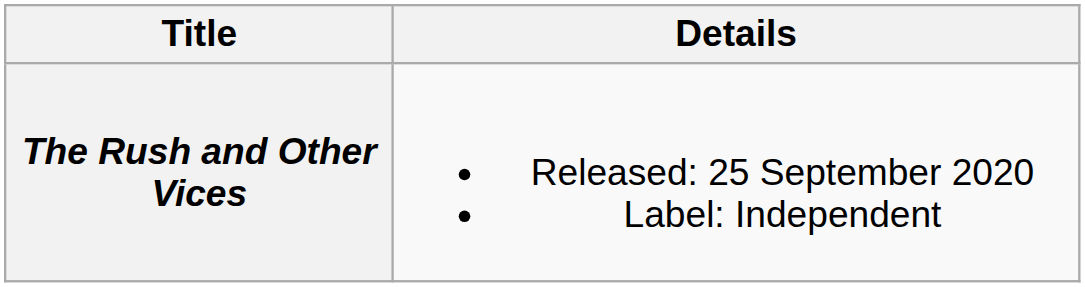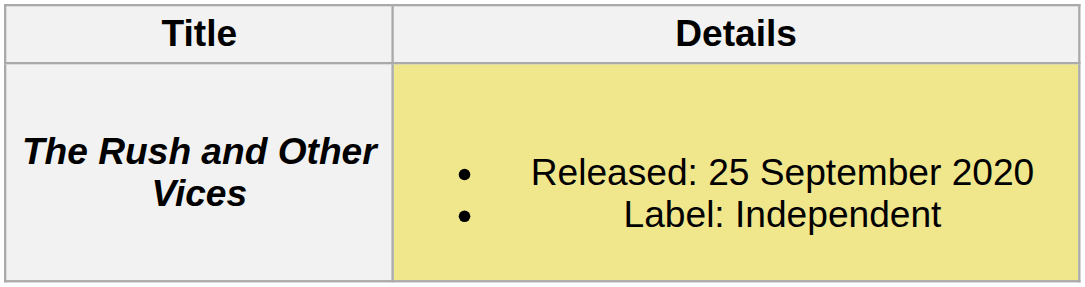(736, 193) no background -> (736, 193) khaki background
